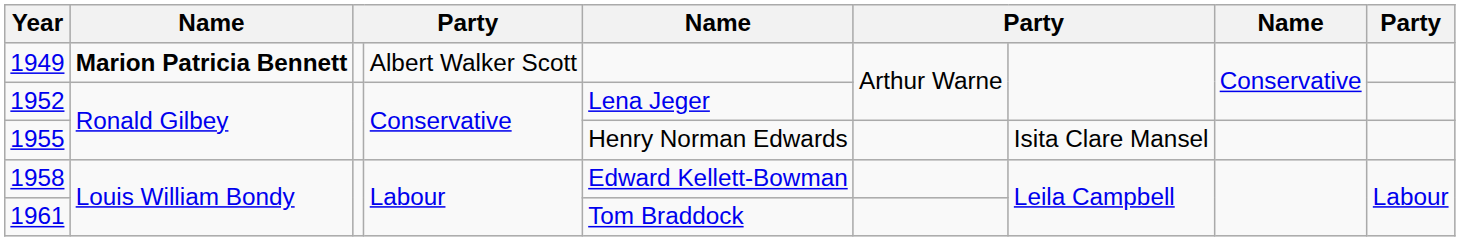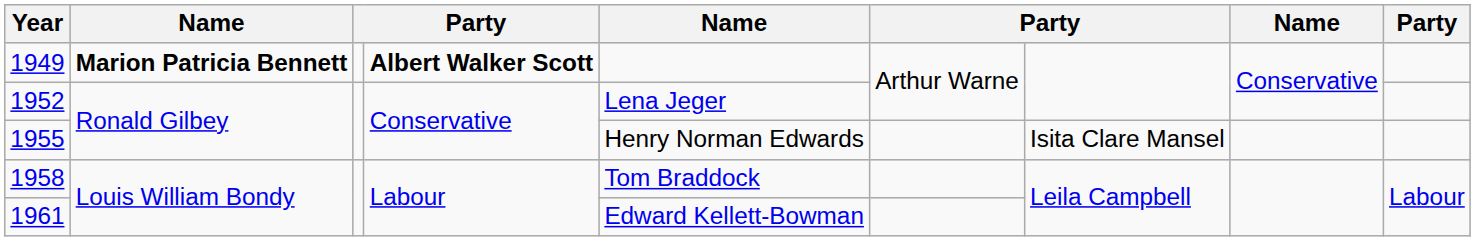(473, 62) normal -> (481, 62) bold
(718, 178) Edward Kellett-Bowman -> (682, 178) Tom Braddock
(666, 216) Tom Braddock -> (734, 216) Edward Kellett-Bowman
